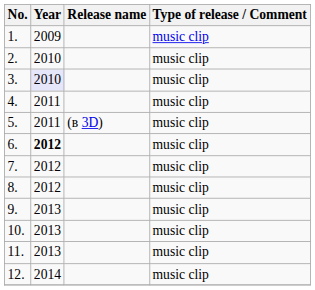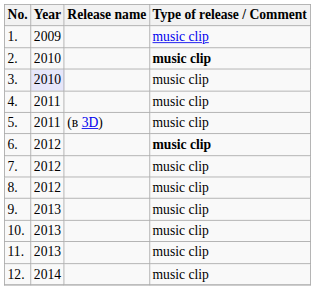(181, 58) normal -> (182, 58) bold
(47, 144) bold -> (47, 144) normal
(181, 144) normal -> (182, 144) bold
